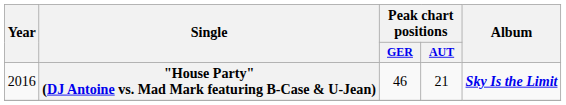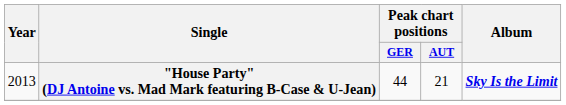(22, 81) 2016 -> (22, 81) 2013
(400, 81) 46 -> (400, 81) 44
